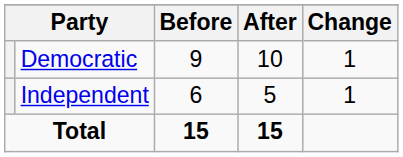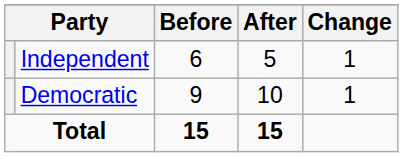rows swapped: (79, 59) <-> (85, 95)
